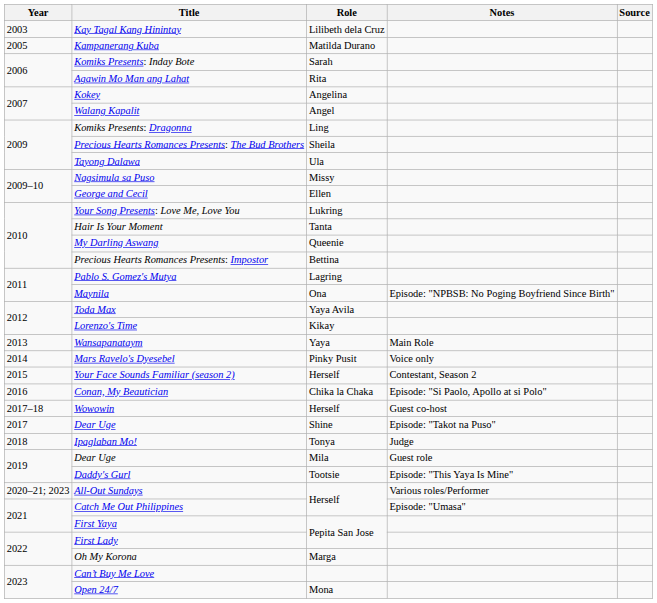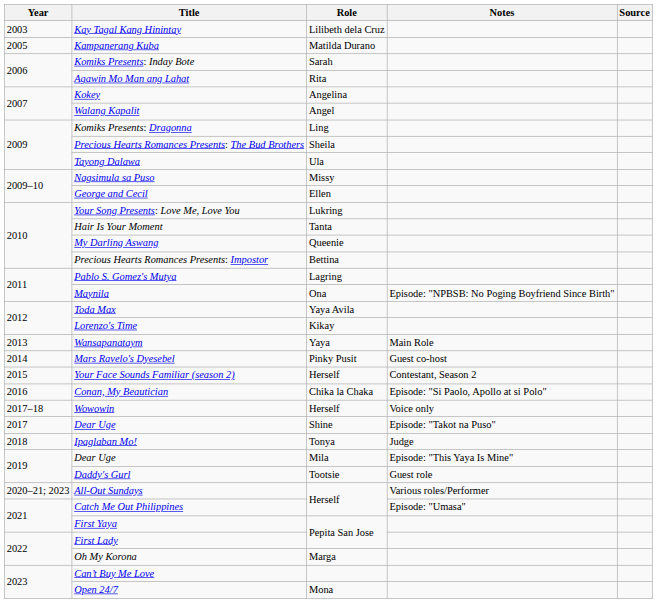(412, 359) Voice only -> (418, 359) Guest co-host
(418, 408) Guest co-host -> (412, 408) Voice only
(411, 458) Guest role -> (451, 458) Episode: "This Yaya Is Mine"
(451, 474) Episode: "This Yaya Is Mine" -> (411, 474) Guest role
